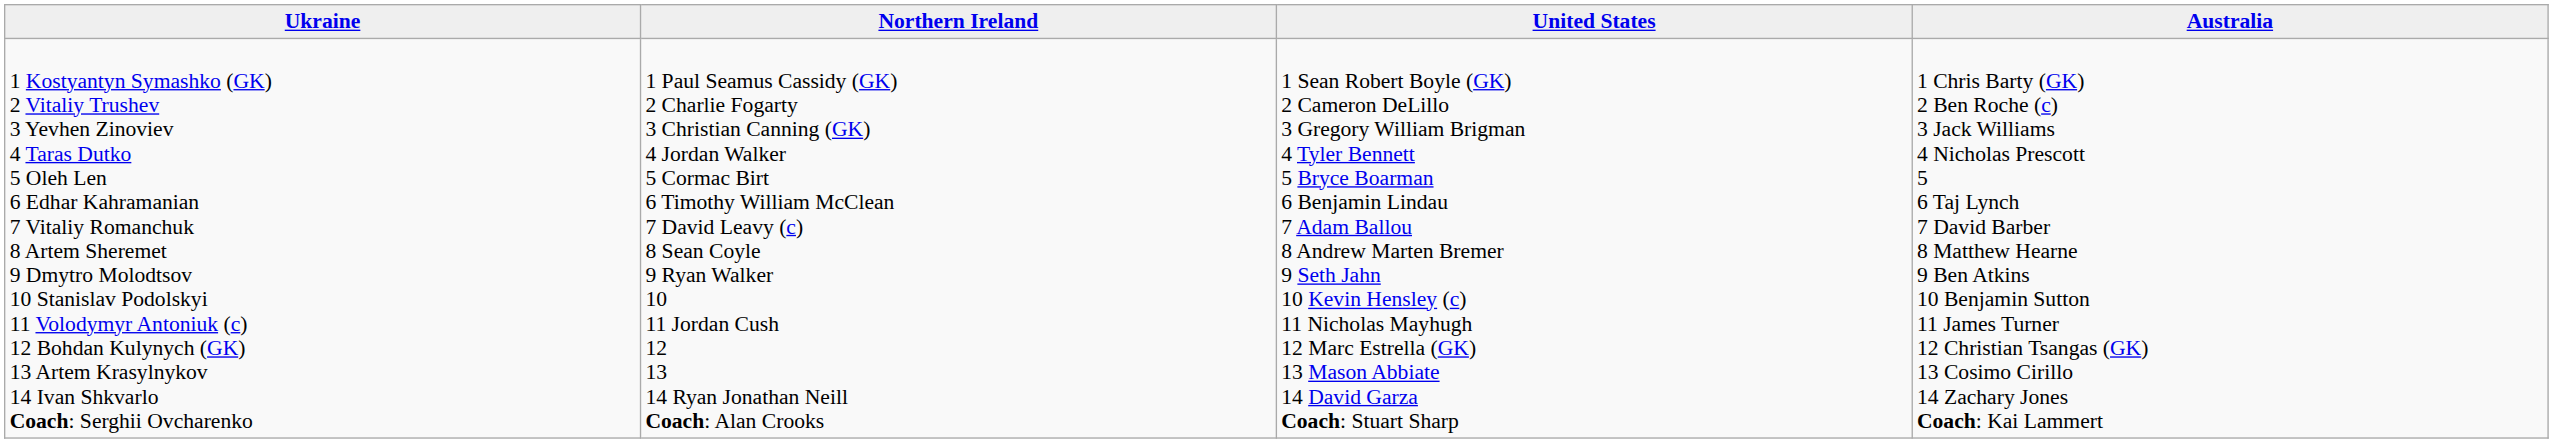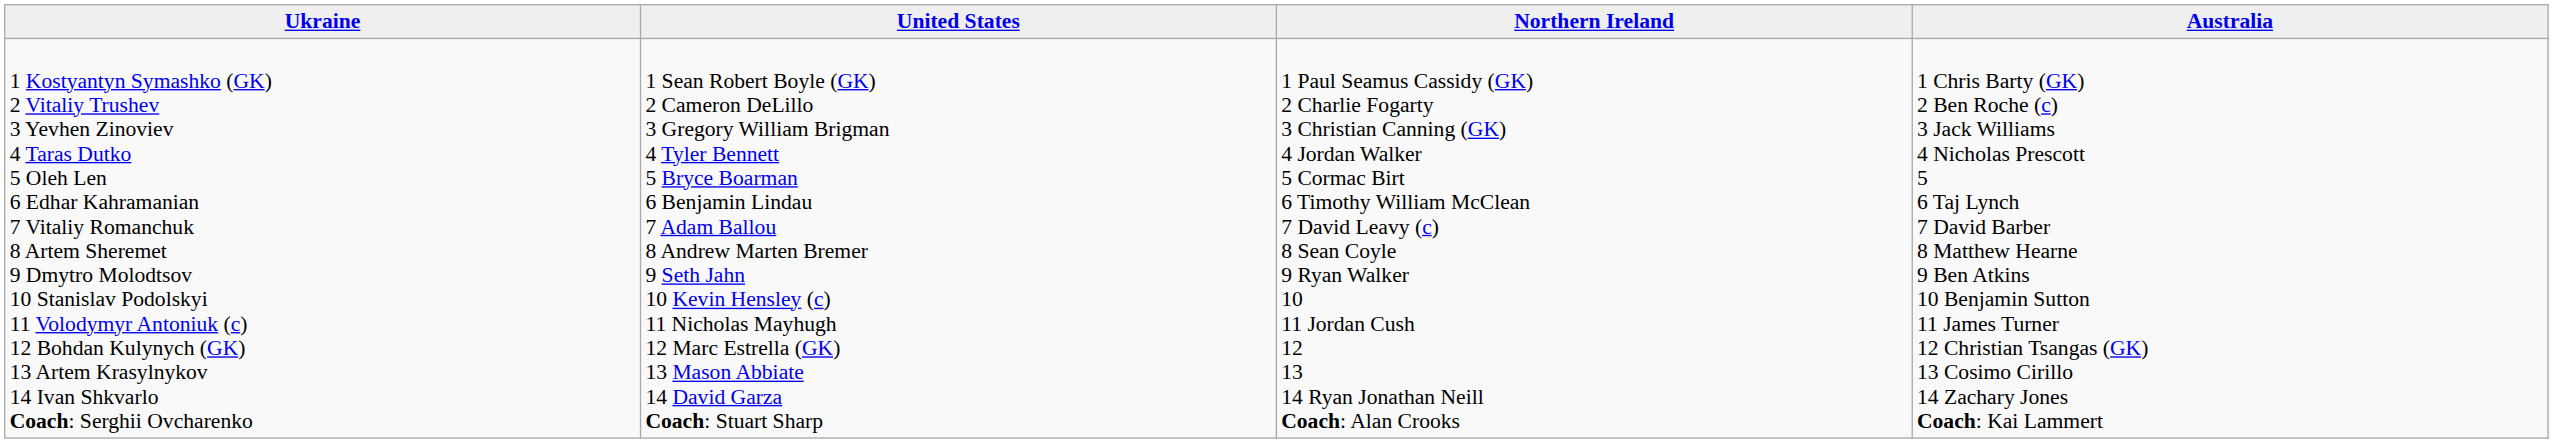columns swapped: (1594, 21) <-> (958, 21)
